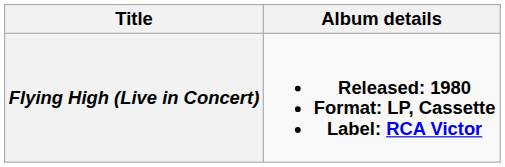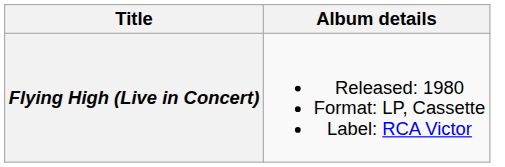(382, 108) bold -> (376, 108) normal
